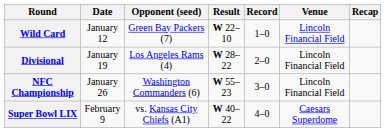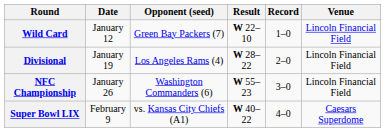- column: (365, 12)
